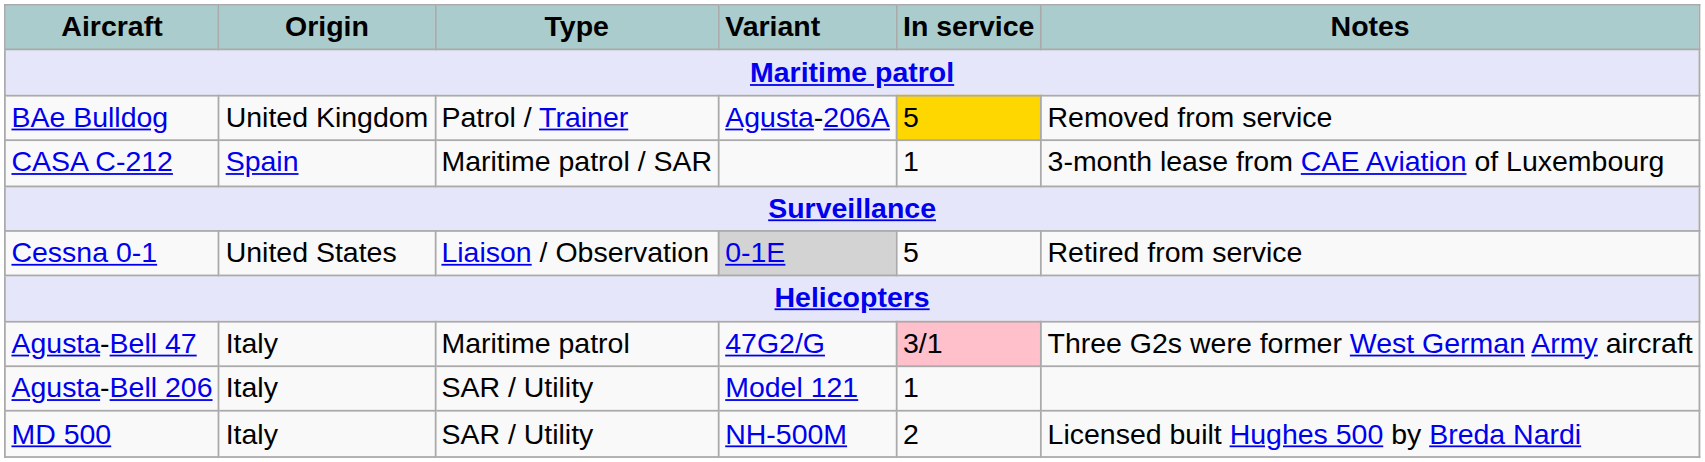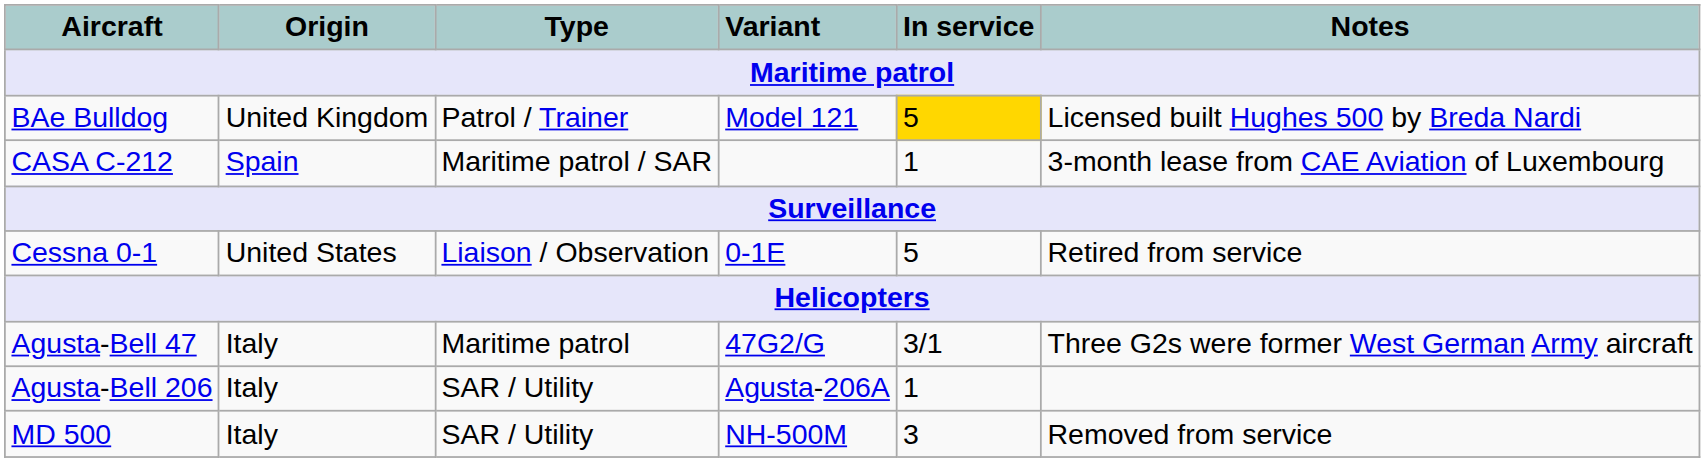(808, 117) Agusta-206A -> (792, 117) Model 121
(1190, 117) Removed from service -> (1314, 117) Licensed built Hughes 500 by Breda Nardi
(755, 252) lightgrey background -> (755, 252) no background
(923, 343) pink background -> (923, 343) no background
(792, 388) Model 121 -> (808, 388) Agusta-206A
(911, 433) 2 -> (911, 433) 3
(1314, 433) Licensed built Hughes 500 by Breda Nardi -> (1190, 433) Removed from service
